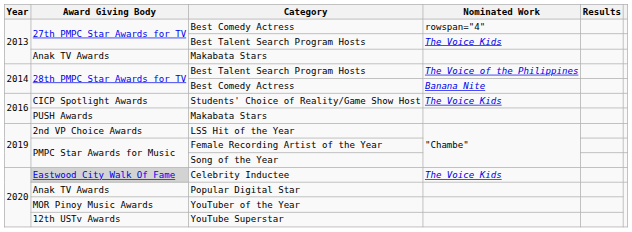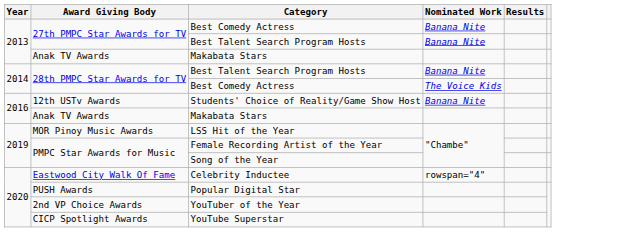(455, 27) rowspan="4" -> (455, 27) Banana Nite
(463, 41) The Voice Kids -> (455, 41) Banana Nite
(502, 71) The Voice of the Philippines -> (455, 71) Banana Nite
(455, 86) Banana Nite -> (463, 86) The Voice Kids
(90, 101) CICP Spotlight Awards -> (77, 101) 12th USTv Awards
(463, 101) The Voice Kids -> (455, 101) Banana Nite
(63, 116) PUSH Awards -> (71, 116) Anak TV Awards
(88, 130) 2nd VP Choice Awards -> (93, 130) MOR Pinoy Music Awards
(104, 175) lightgrey background -> (104, 175) no background
(463, 175) The Voice Kids -> (455, 175) rowspan="4"
(71, 190) Anak TV Awards -> (63, 190) PUSH Awards
(93, 205) MOR Pinoy Music Awards -> (88, 205) 2nd VP Choice Awards
(77, 219) 12th USTv Awards -> (90, 219) CICP Spotlight Awards
